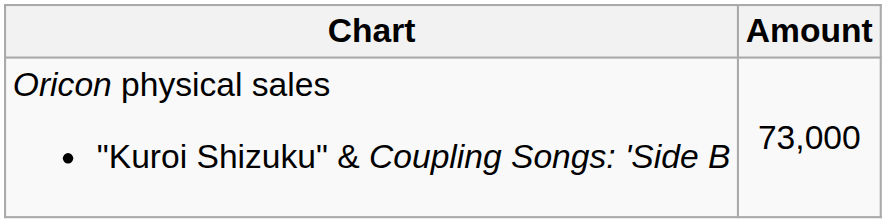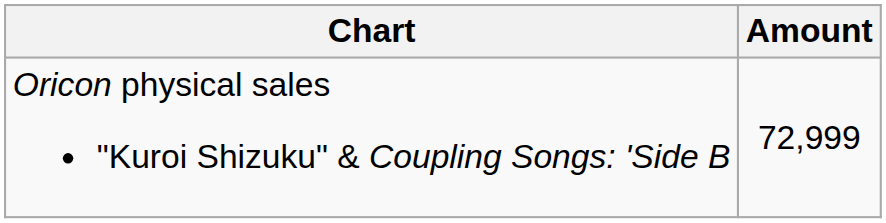(809, 136) 73,000 -> (809, 136) 72,999
